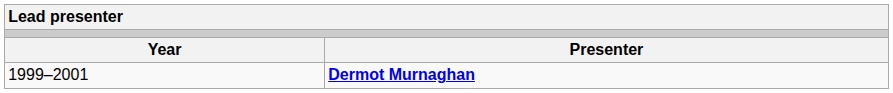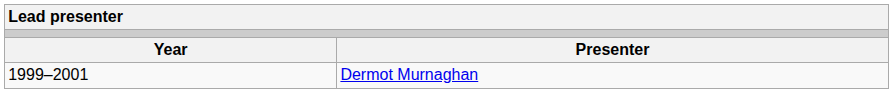(402, 75) bold -> (409, 75) normal
